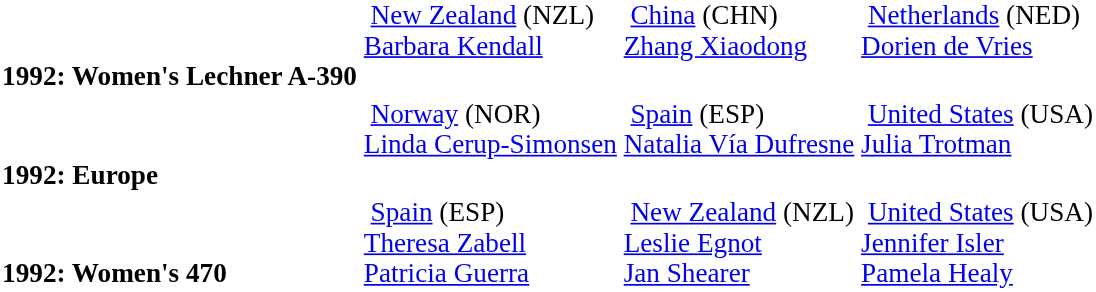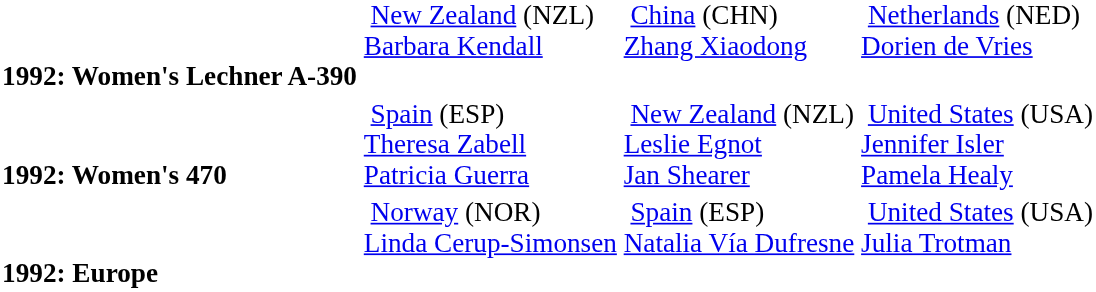rows swapped: (80, 174) <-> (114, 273)
